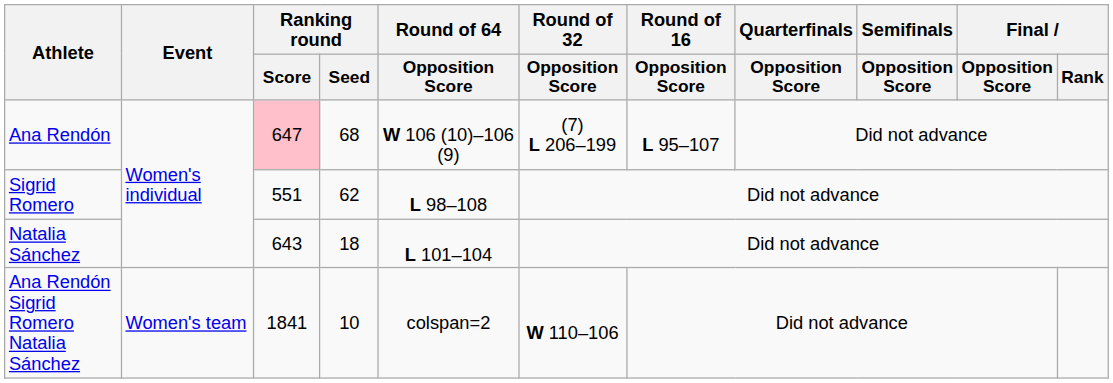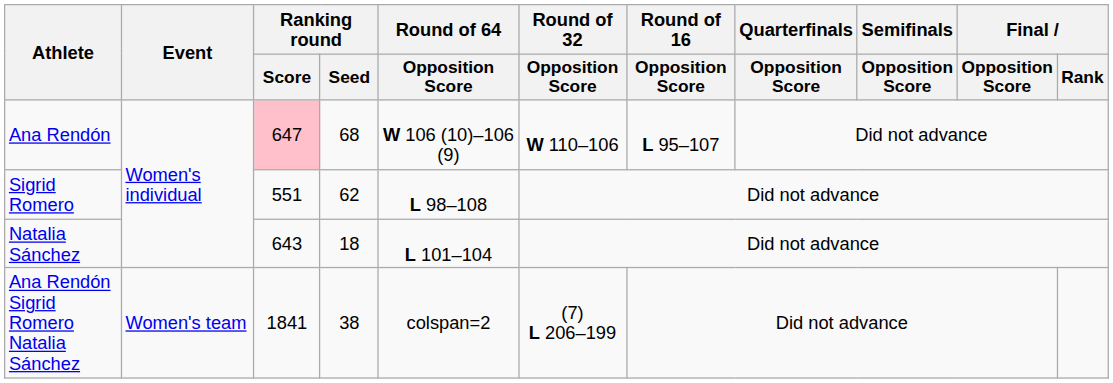(572, 135) (7) L 206–199 -> (573, 145) W 110–106
(349, 324) 10 -> (349, 324) 38
(573, 334) W 110–106 -> (572, 324) (7) L 206–199
